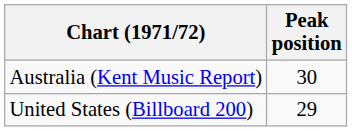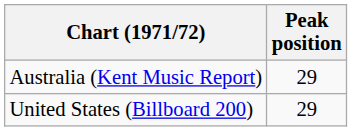(307, 76) 30 -> (307, 76) 29
